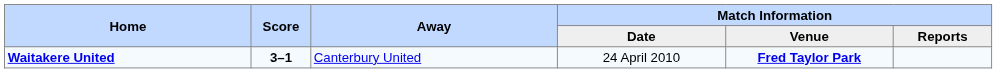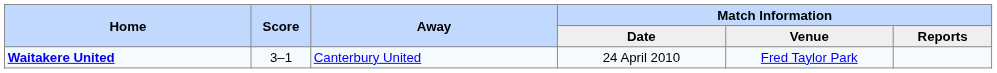(281, 57) bold -> (281, 57) normal
(809, 57) bold -> (809, 57) normal
